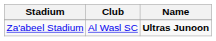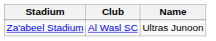(176, 28) bold -> (173, 28) normal
